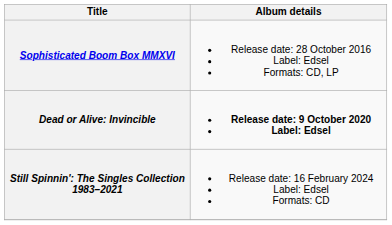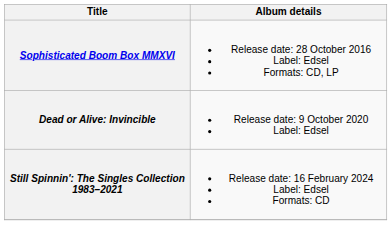(288, 126) bold -> (288, 126) normal
